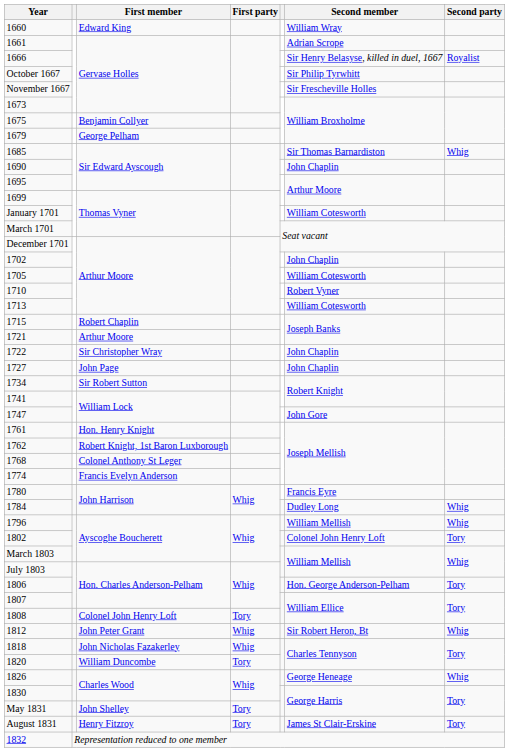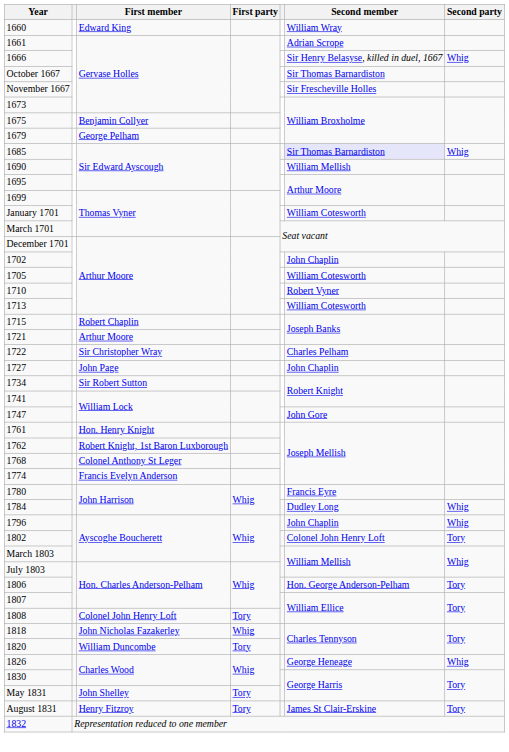(463, 58) Royalist -> (458, 58) Whig
(323, 74) Sir Philip Tyrwhitt -> (336, 74) Sir Thomas Barnardiston
(336, 151) no background -> (336, 151) lavender background
(313, 167) John Chaplin -> (319, 167) William Mellish
(313, 352) John Chaplin -> (318, 352) Charles Pelham
(319, 523) William Mellish -> (313, 523) John Chaplin
- row: (16, 631)
